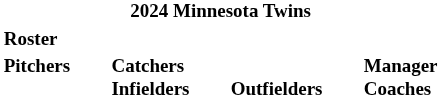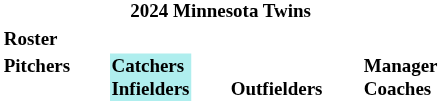(150, 77) no background -> (150, 77) paleturquoise background
